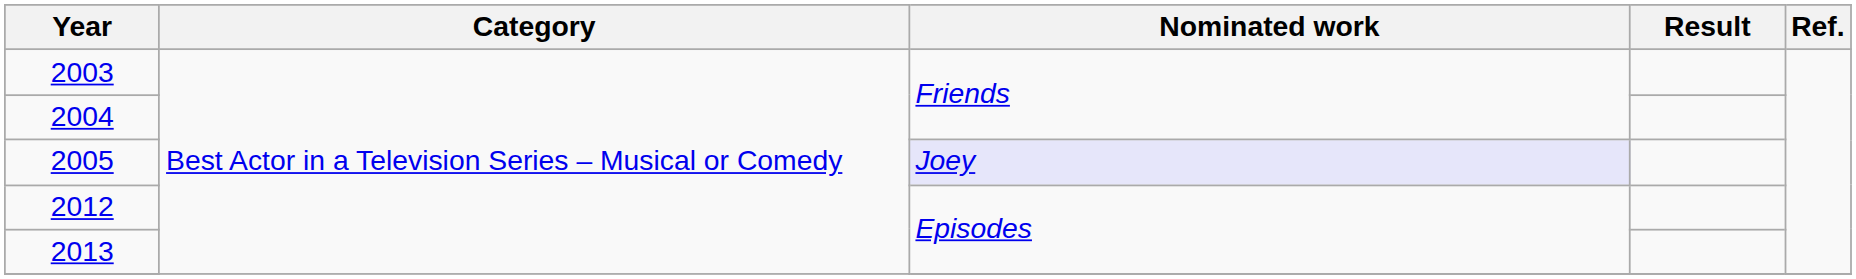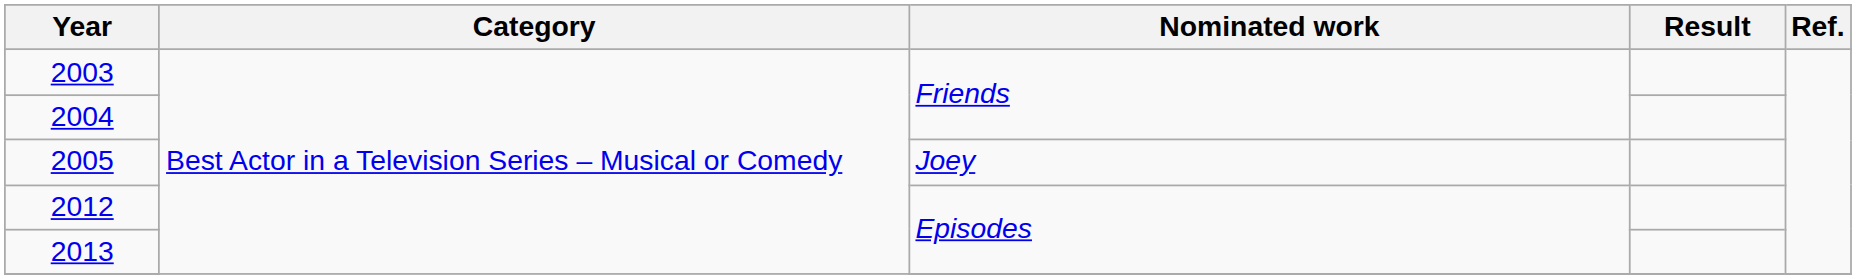(945, 161) lavender background -> (945, 161) no background
